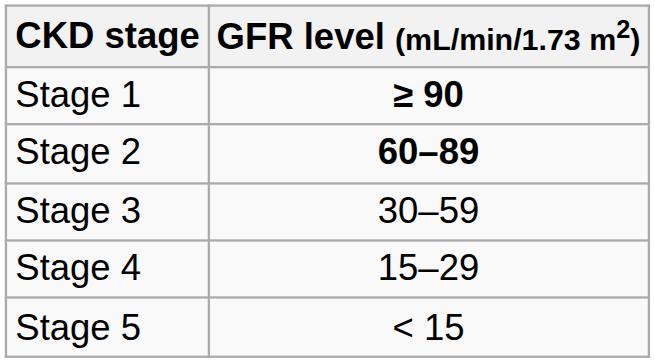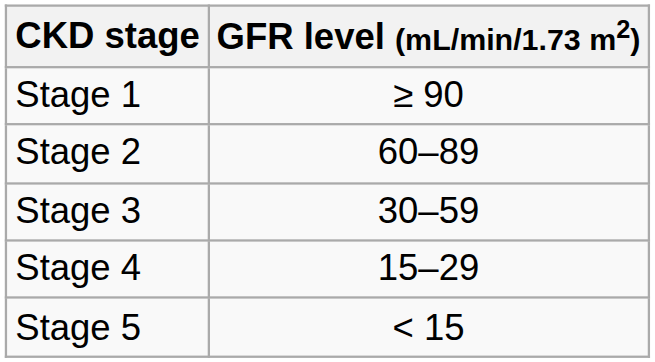(429, 95) bold -> (429, 95) normal
(429, 152) bold -> (429, 152) normal
